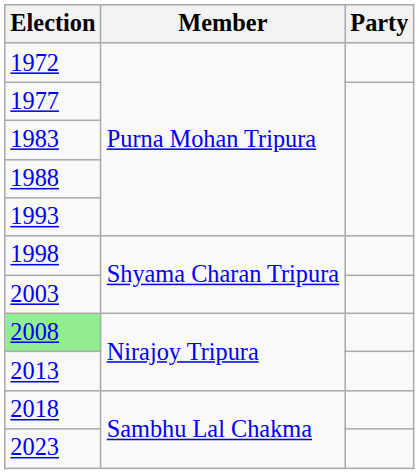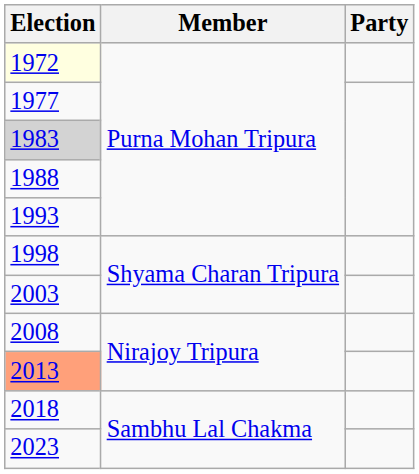(35, 62) no background -> (35, 62) lightyellow background
(35, 139) no background -> (35, 139) lightgrey background
(35, 332) lightgreen background -> (35, 332) no background
(35, 370) no background -> (35, 370) lightsalmon background
